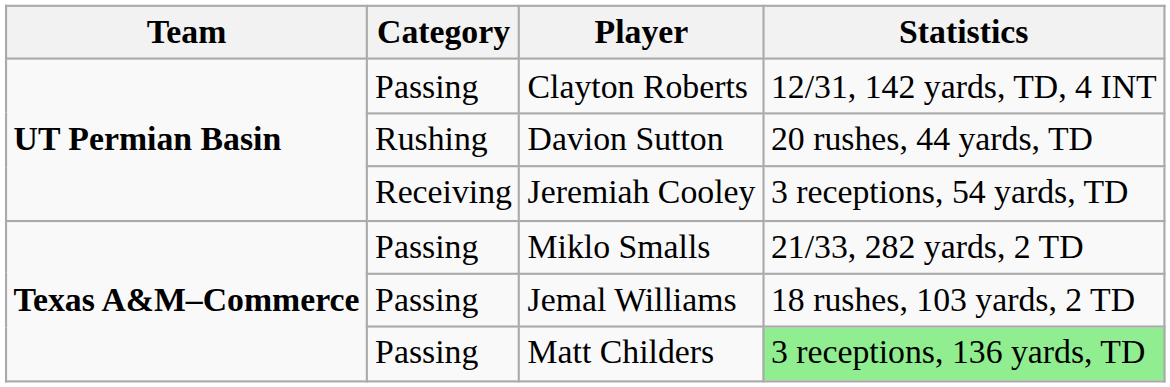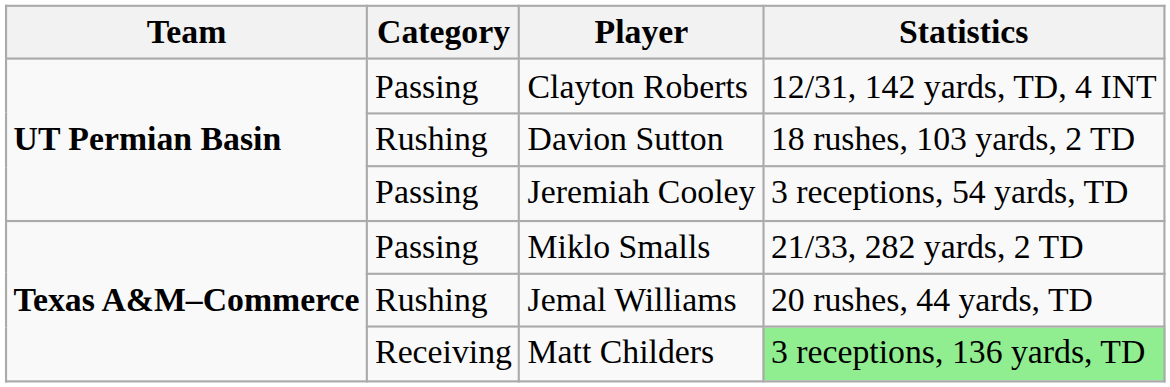(932, 139) 20 rushes, 44 yards, TD -> (953, 139) 18 rushes, 103 yards, 2 TD
(444, 192) Receiving -> (427, 192) Passing
(427, 299) Passing -> (431, 299) Rushing
(953, 299) 18 rushes, 103 yards, 2 TD -> (932, 299) 20 rushes, 44 yards, TD
(427, 353) Passing -> (444, 353) Receiving
